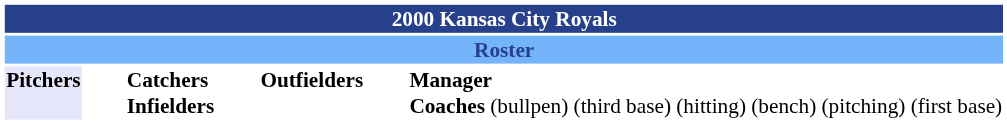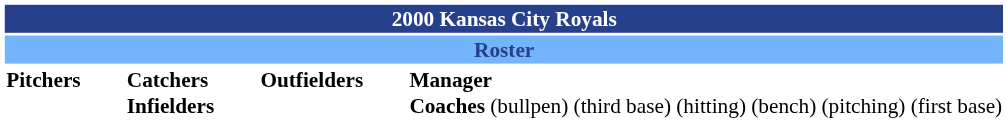(43, 80) lavender background -> (43, 80) no background
